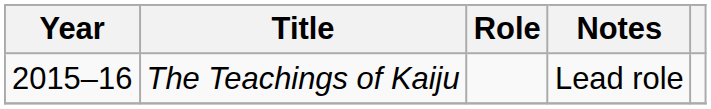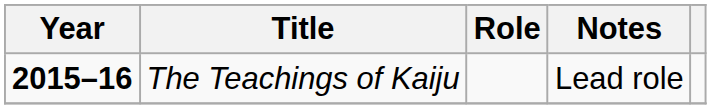(72, 77) normal -> (72, 77) bold
